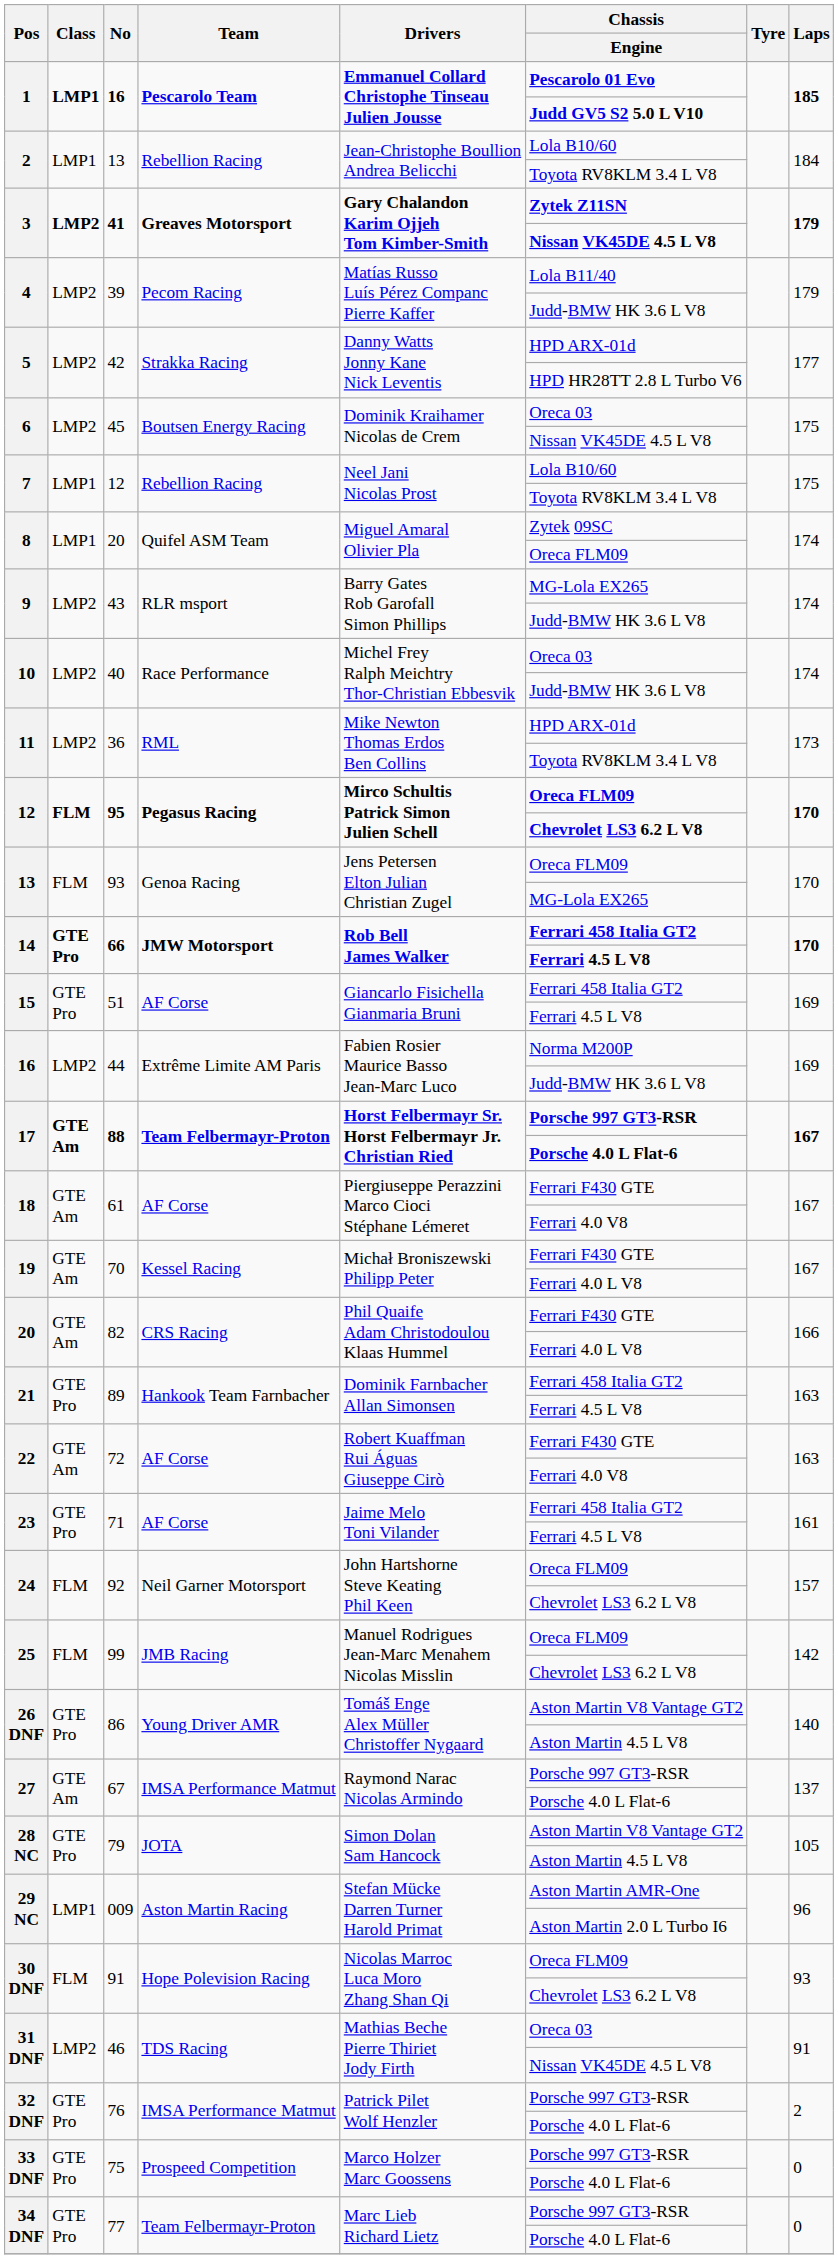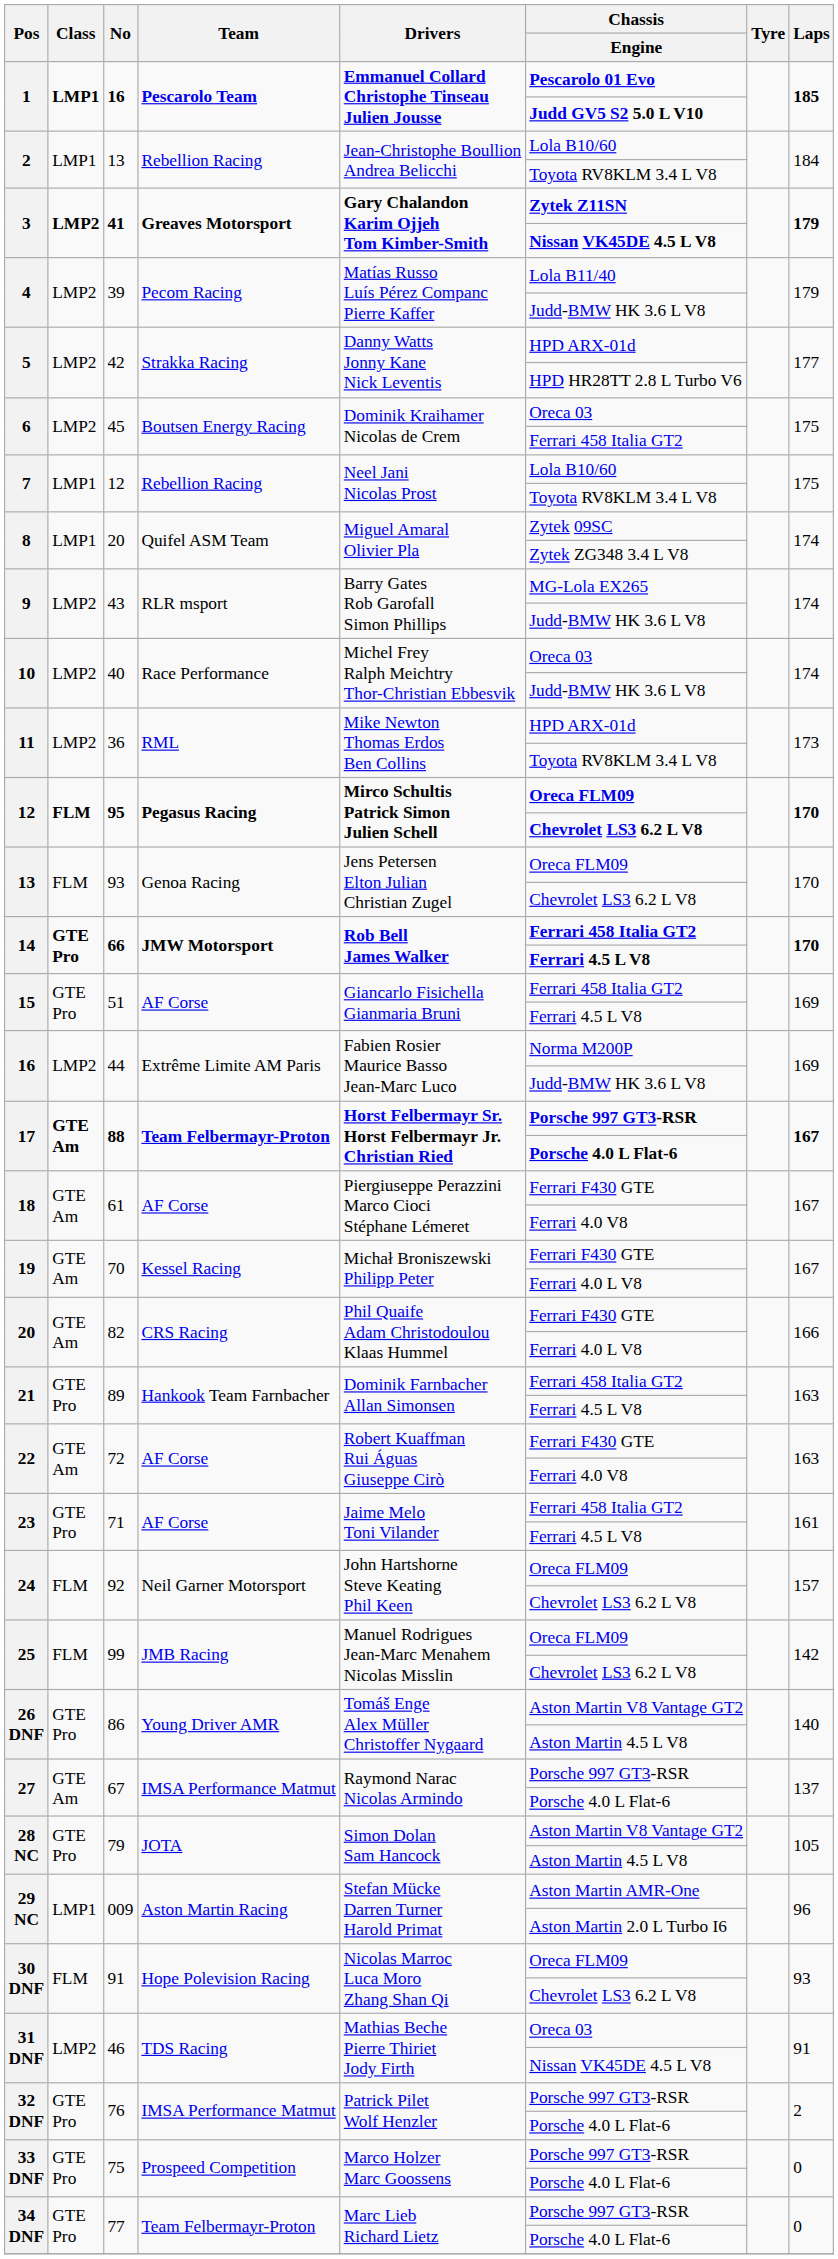(620, 440) Nissan VK45DE 4.5 L V8 -> (606, 440) Ferrari 458 Italia GT2
(579, 554) Oreca FLM09 -> (609, 554) Zytek ZG348 3.4 L V8
(589, 899) MG-Lola EX265 -> (613, 899) Chevrolet LS3 6.2 L V8
